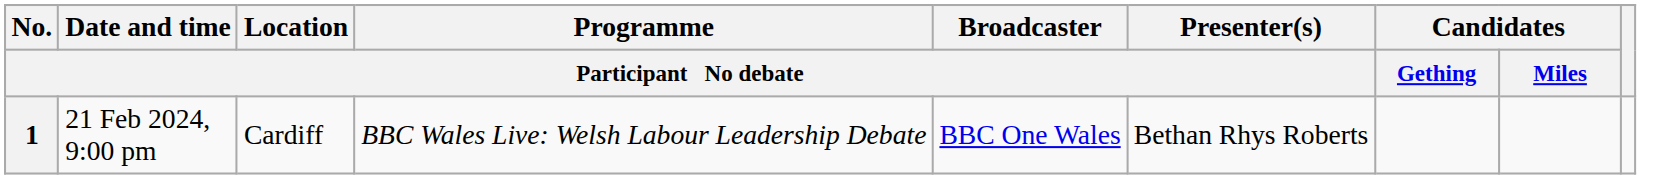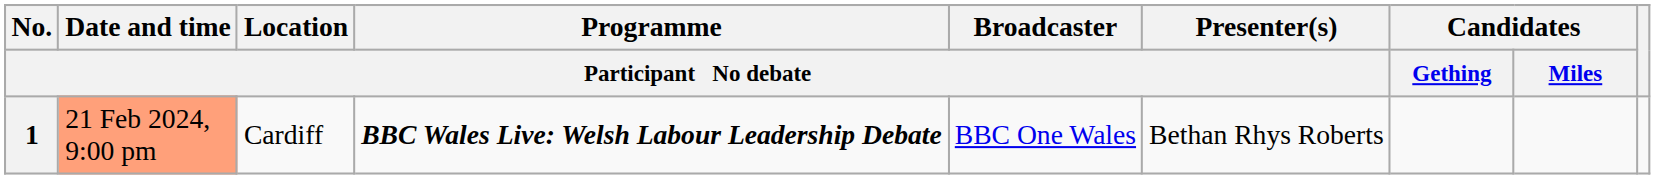(138, 134) no background -> (138, 134) lightsalmon background
(644, 134) normal -> (651, 134) bold
